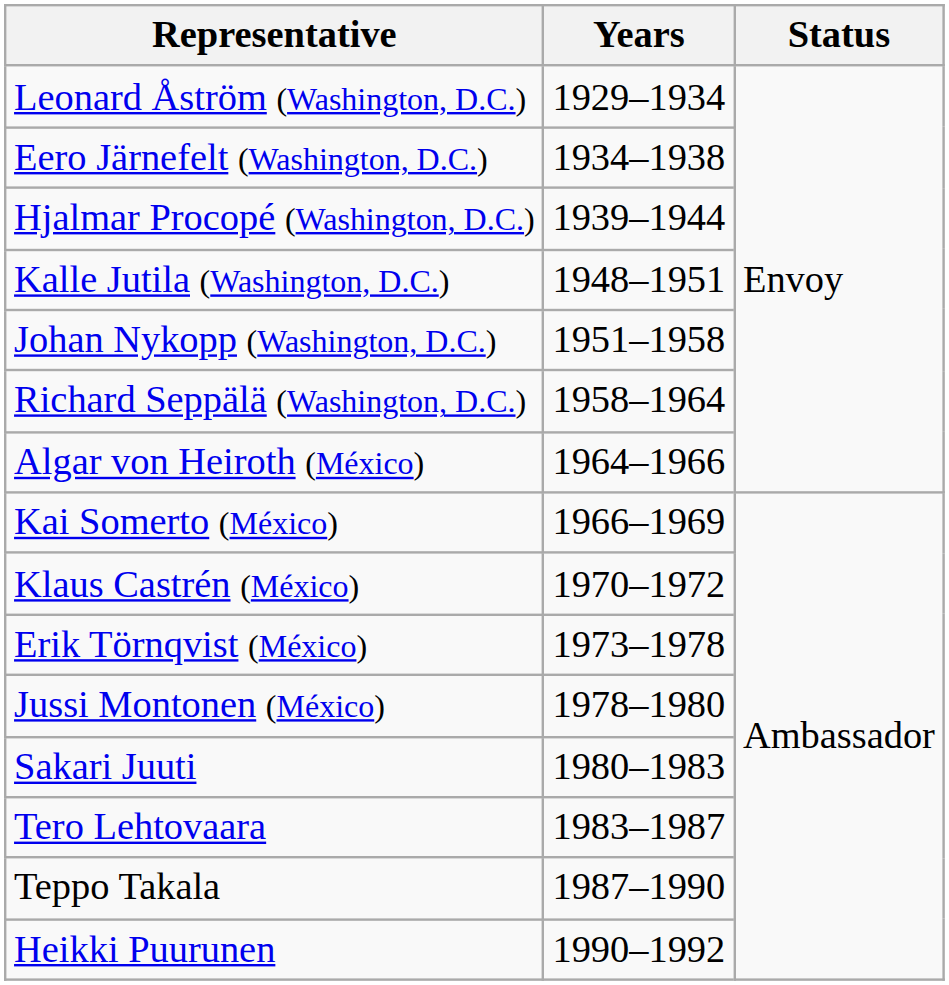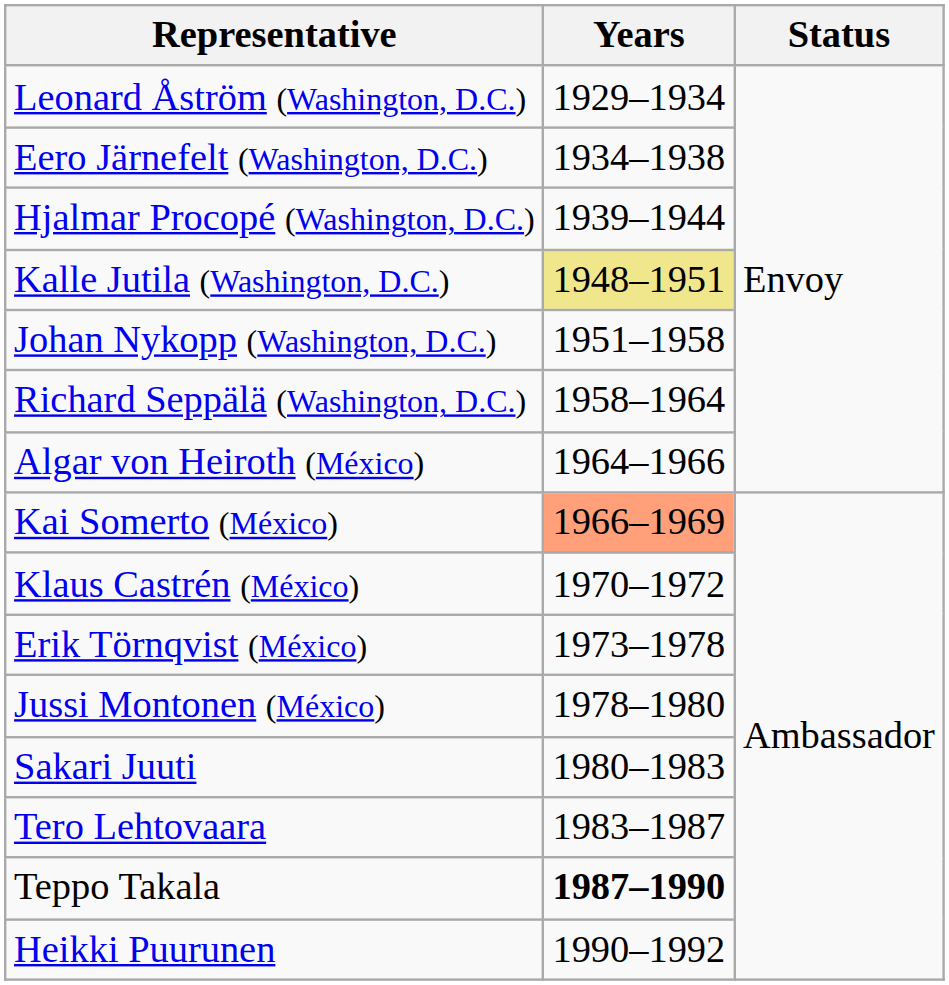(639, 278) no background -> (639, 278) khaki background
(639, 522) no background -> (639, 522) lightsalmon background
(639, 887) normal -> (639, 887) bold
